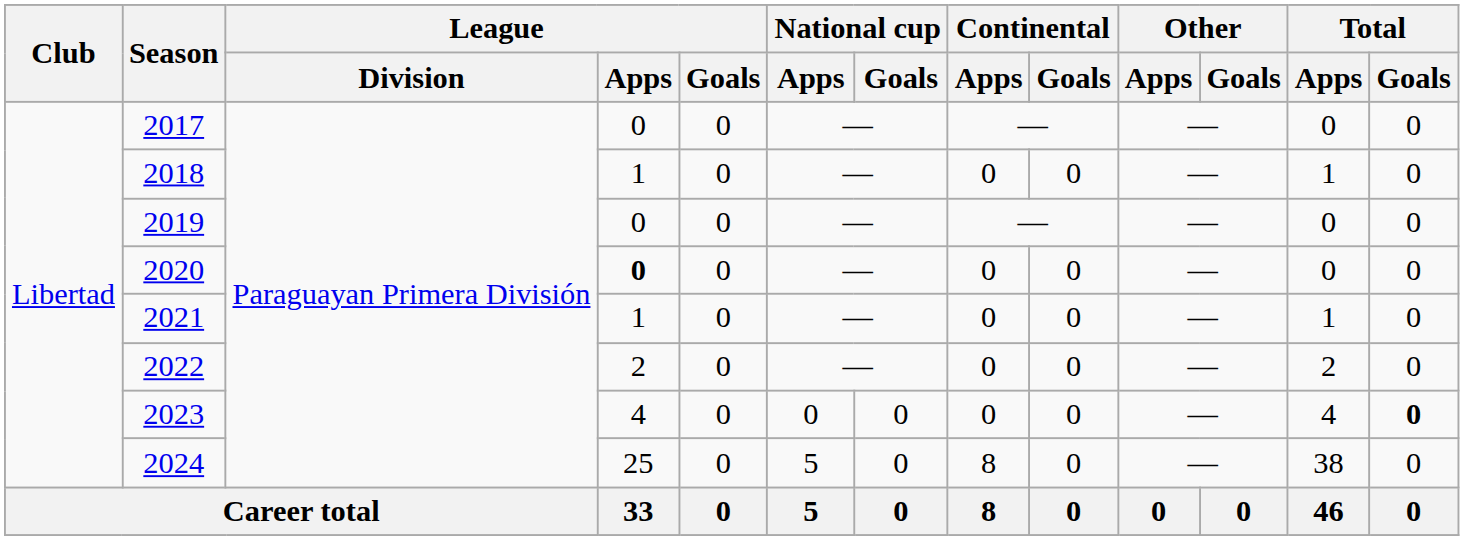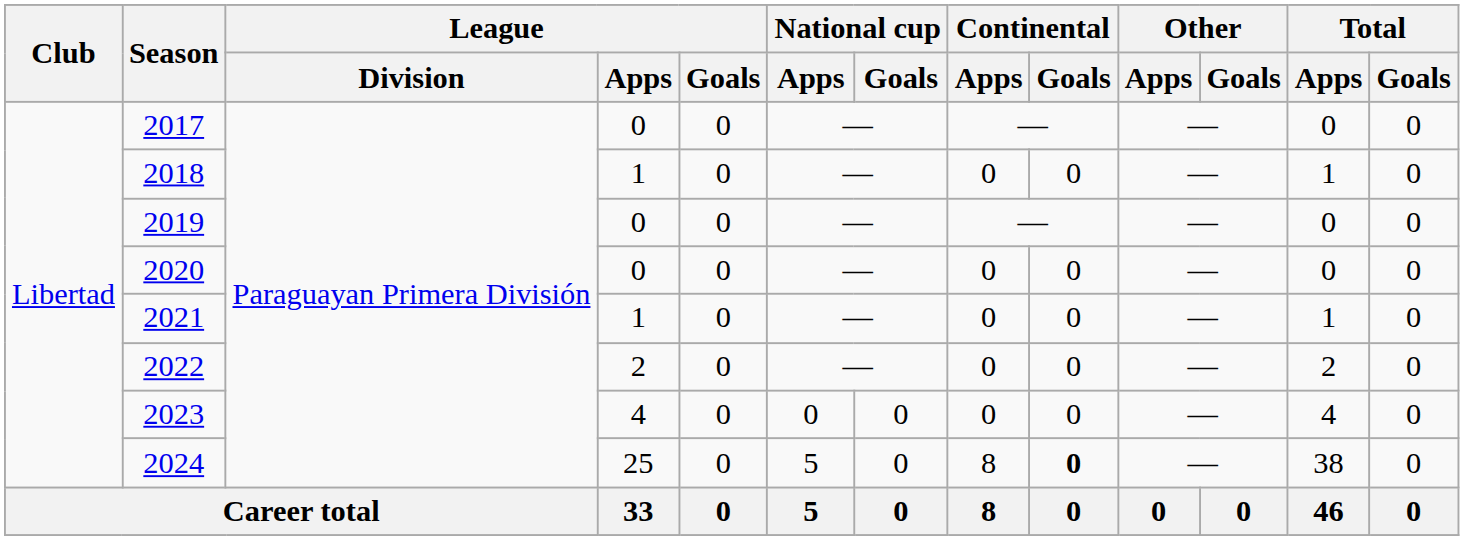(638, 269) bold -> (638, 269) normal
(1414, 414) bold -> (1414, 414) normal
(1074, 462) normal -> (1074, 462) bold
